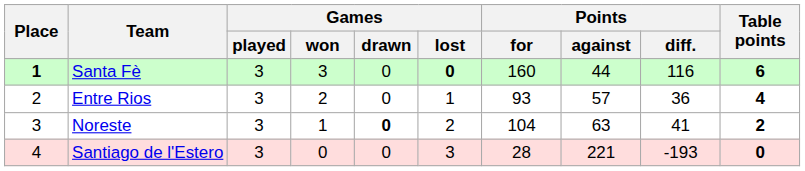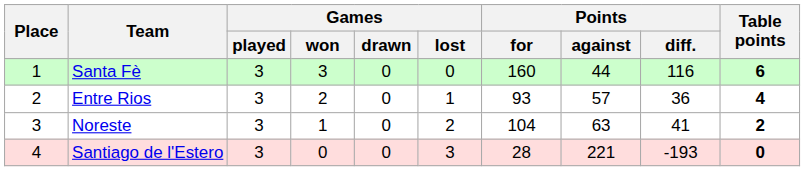(36, 71) bold -> (36, 71) normal
(450, 71) bold -> (450, 71) normal
(386, 125) bold -> (386, 125) normal
